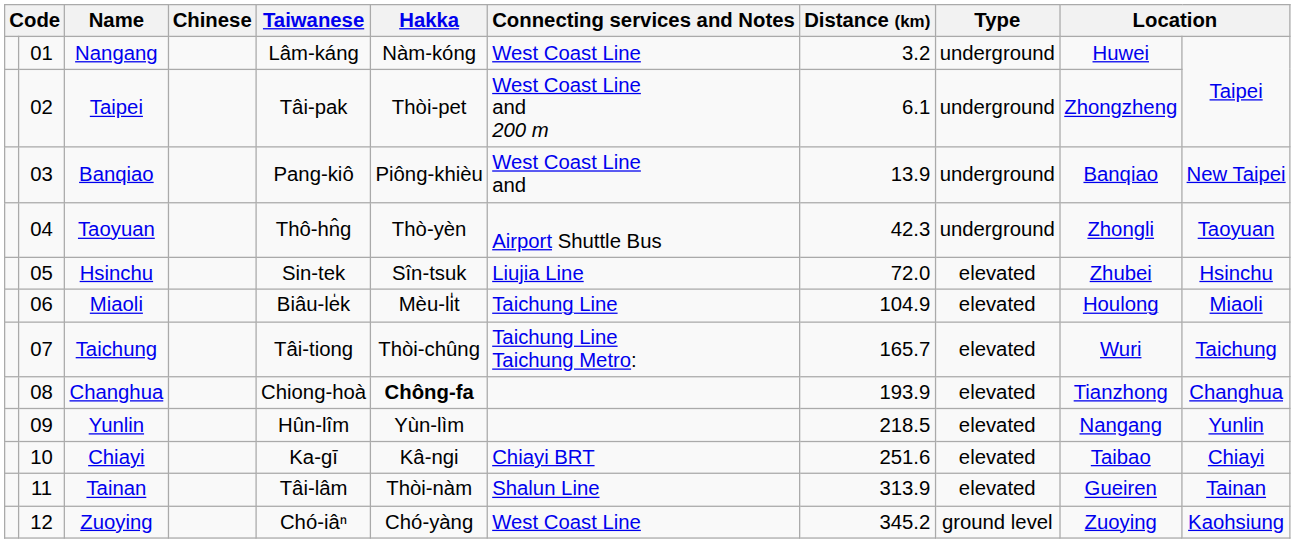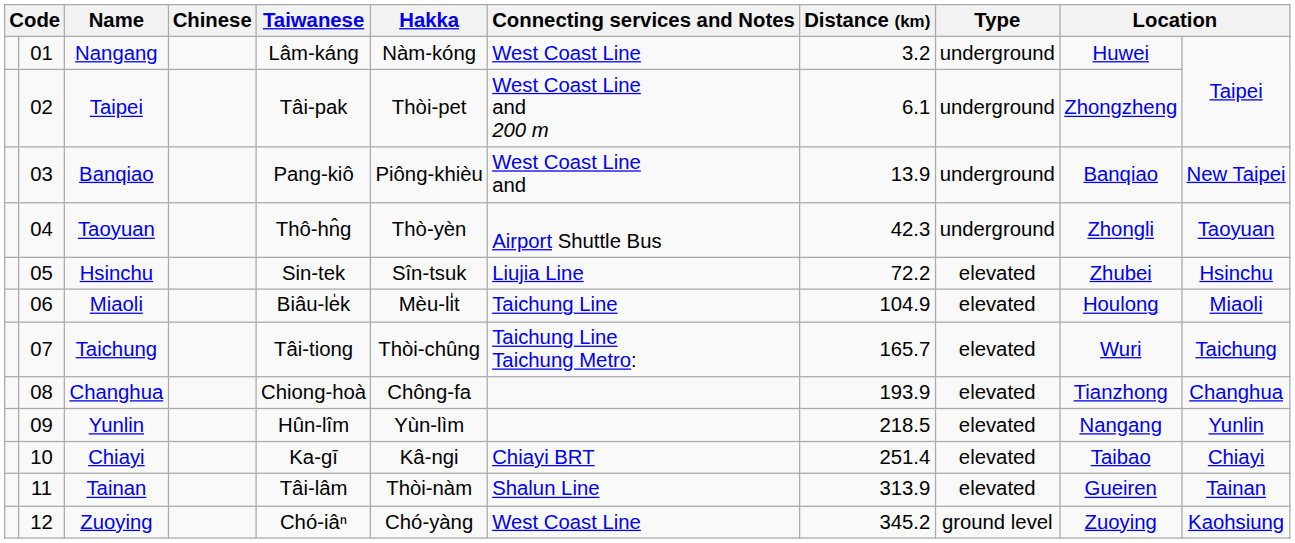(910, 273) 72.0 -> (910, 273) 72.2
(429, 392) bold -> (429, 392) normal
(905, 457) 251.6 -> (905, 457) 251.4
